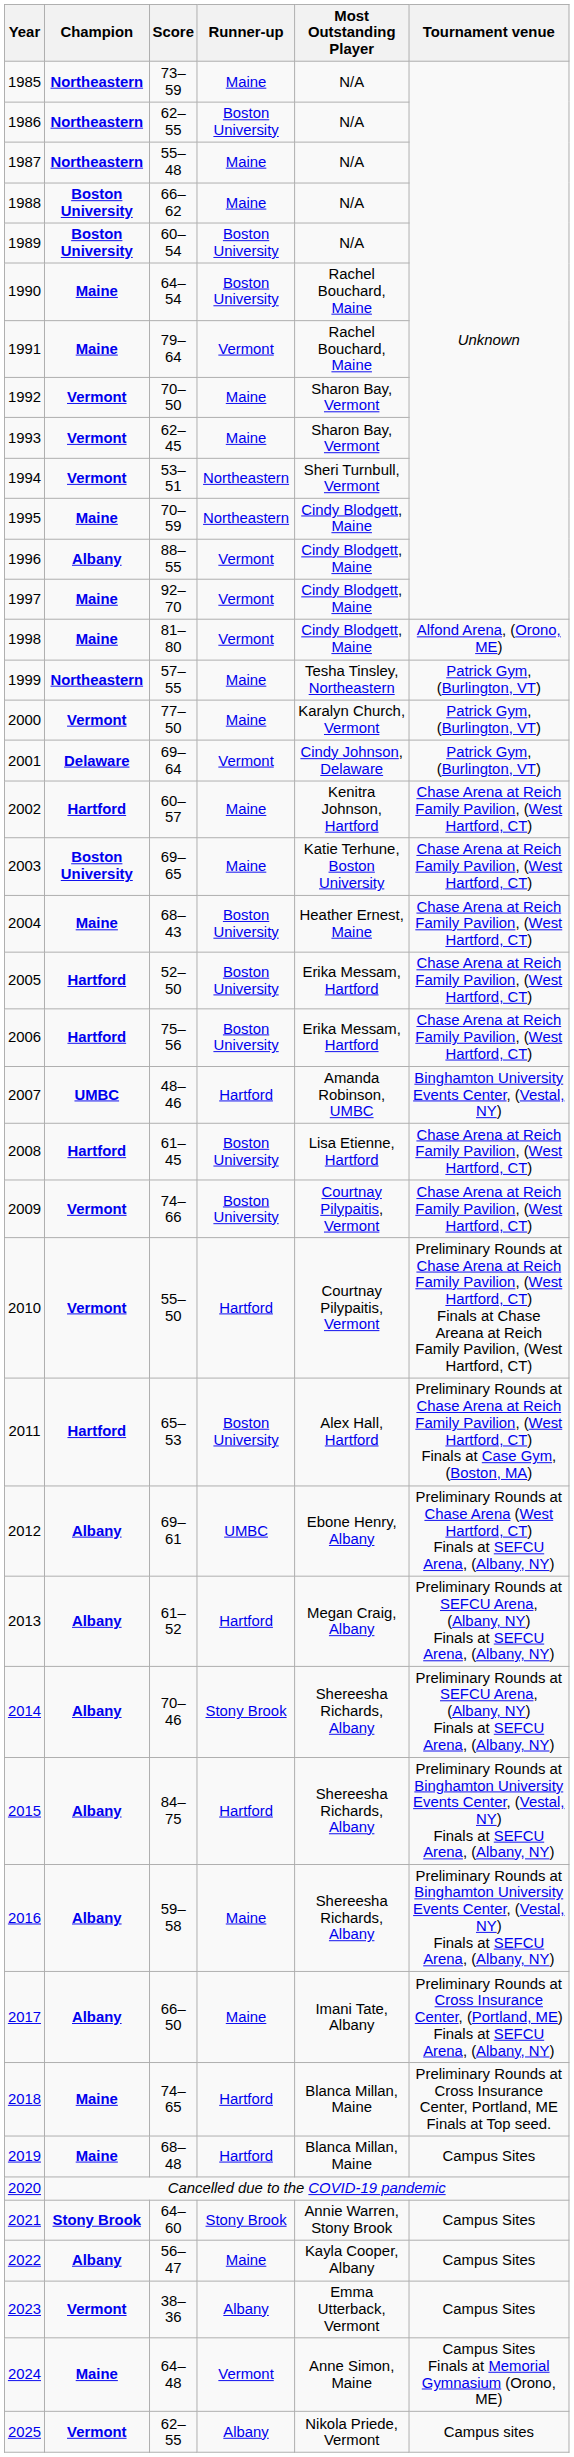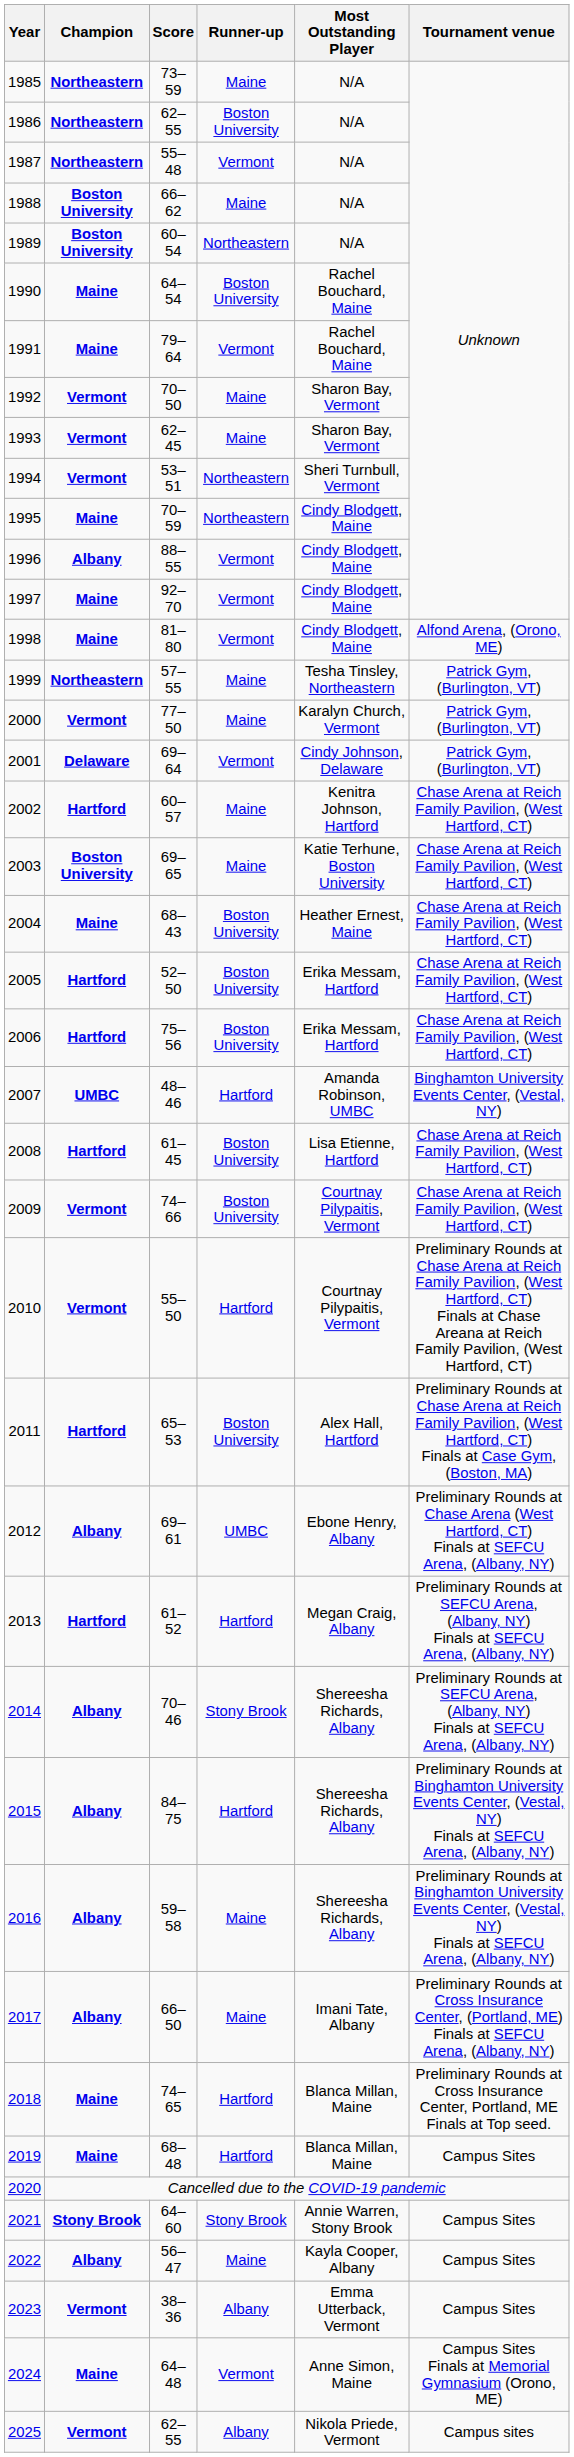(246, 162) Maine -> (246, 162) Vermont
(246, 243) Boston University -> (246, 243) Northeastern
(97, 1621) Albany -> (97, 1621) Hartford
